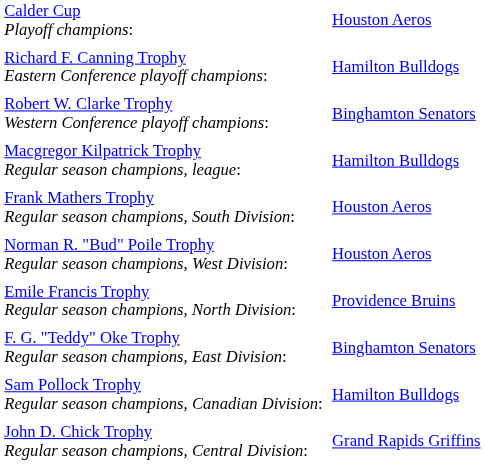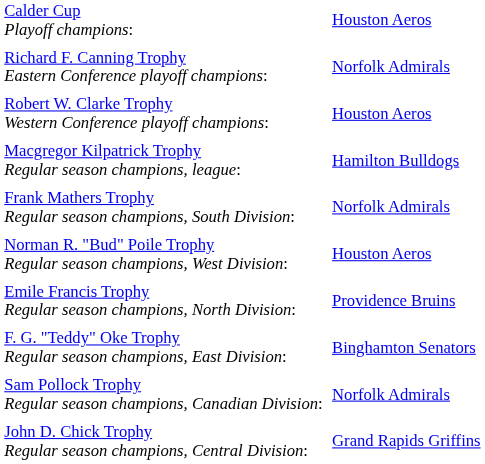(396, 66) Hamilton Bulldogs -> (391, 66) Norfolk Admirals
(404, 113) Binghamton Senators -> (382, 113) Houston Aeros
(382, 207) Houston Aeros -> (391, 207) Norfolk Admirals
(396, 394) Hamilton Bulldogs -> (391, 394) Norfolk Admirals
